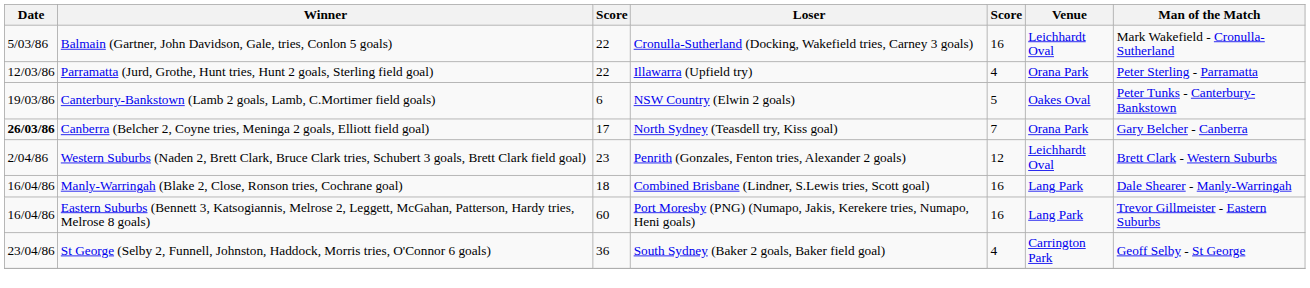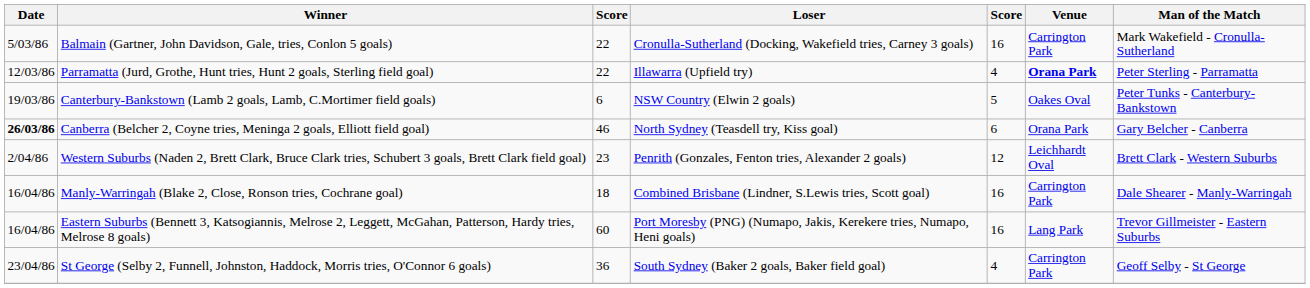(1057, 43) Leichhardt Oval -> (1057, 43) Carrington Park
(1058, 72) normal -> (1062, 72) bold
(603, 129) 17 -> (603, 129) 46
(994, 129) 7 -> (994, 129) 6
(1056, 186) Lang Park -> (1057, 193) Carrington Park
